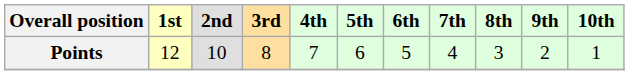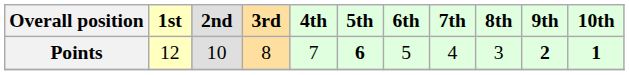(360, 52) normal -> (360, 52) bold
(545, 52) normal -> (545, 52) bold
(596, 52) normal -> (596, 52) bold
